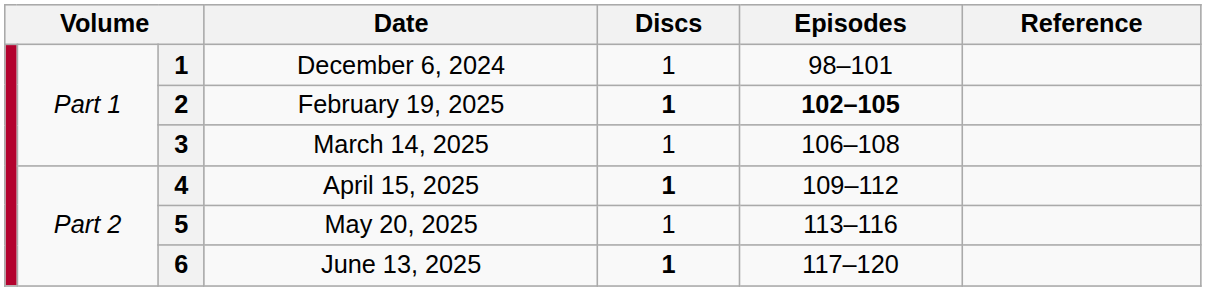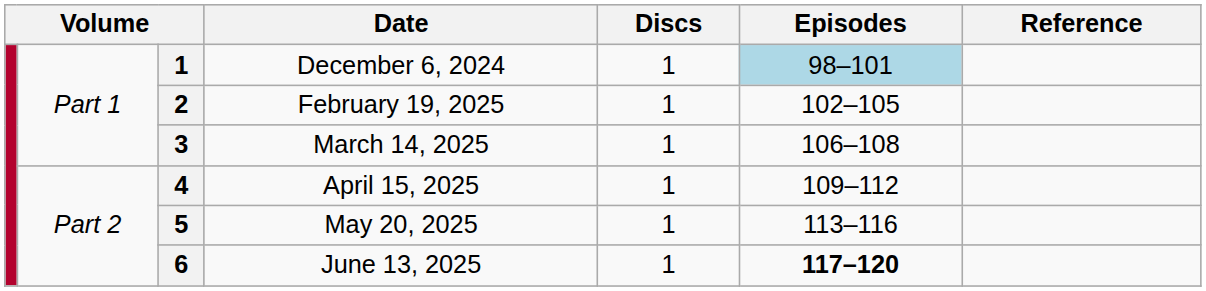(851, 64) no background -> (851, 64) lightblue background
(669, 104) bold -> (669, 104) normal
(851, 104) bold -> (851, 104) normal
(669, 184) bold -> (669, 184) normal
(669, 265) bold -> (669, 265) normal
(851, 265) normal -> (851, 265) bold
